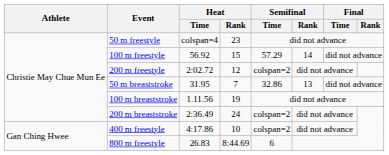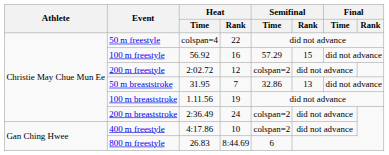(236, 40) 23 -> (236, 40) 22
(236, 55) 15 -> (236, 55) 16
(308, 55) 14 -> (308, 55) 15
